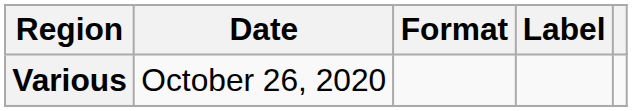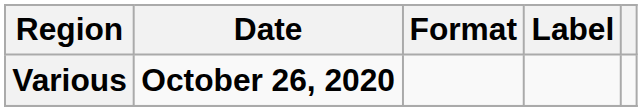(264, 79) normal -> (268, 79) bold
